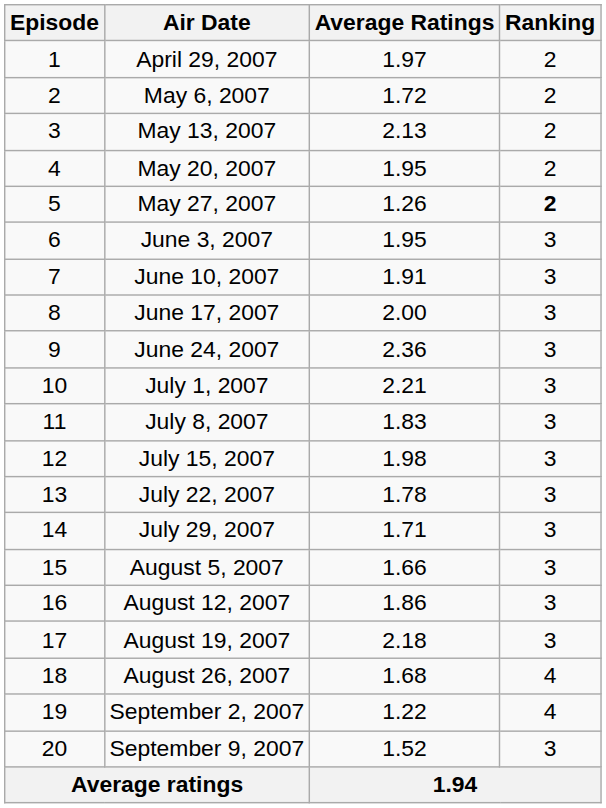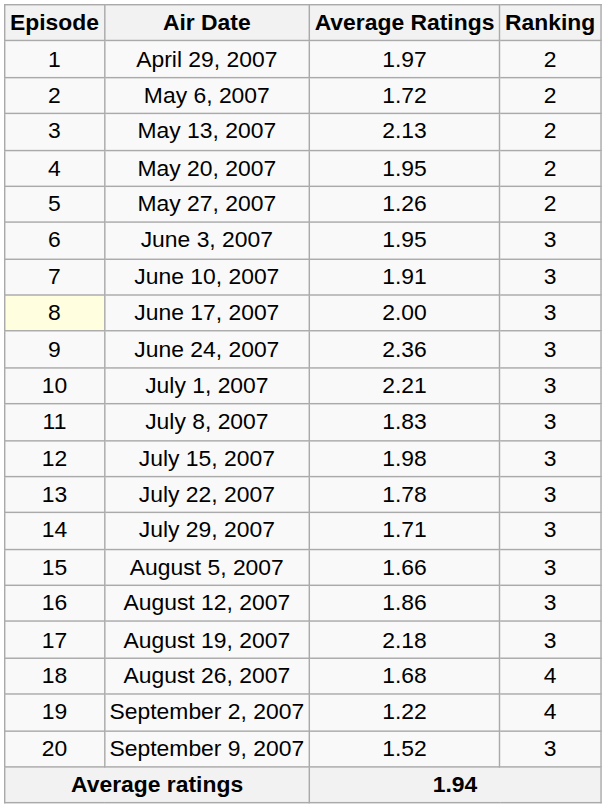(550, 204) bold -> (550, 204) normal
(54, 312) no background -> (54, 312) lightyellow background
